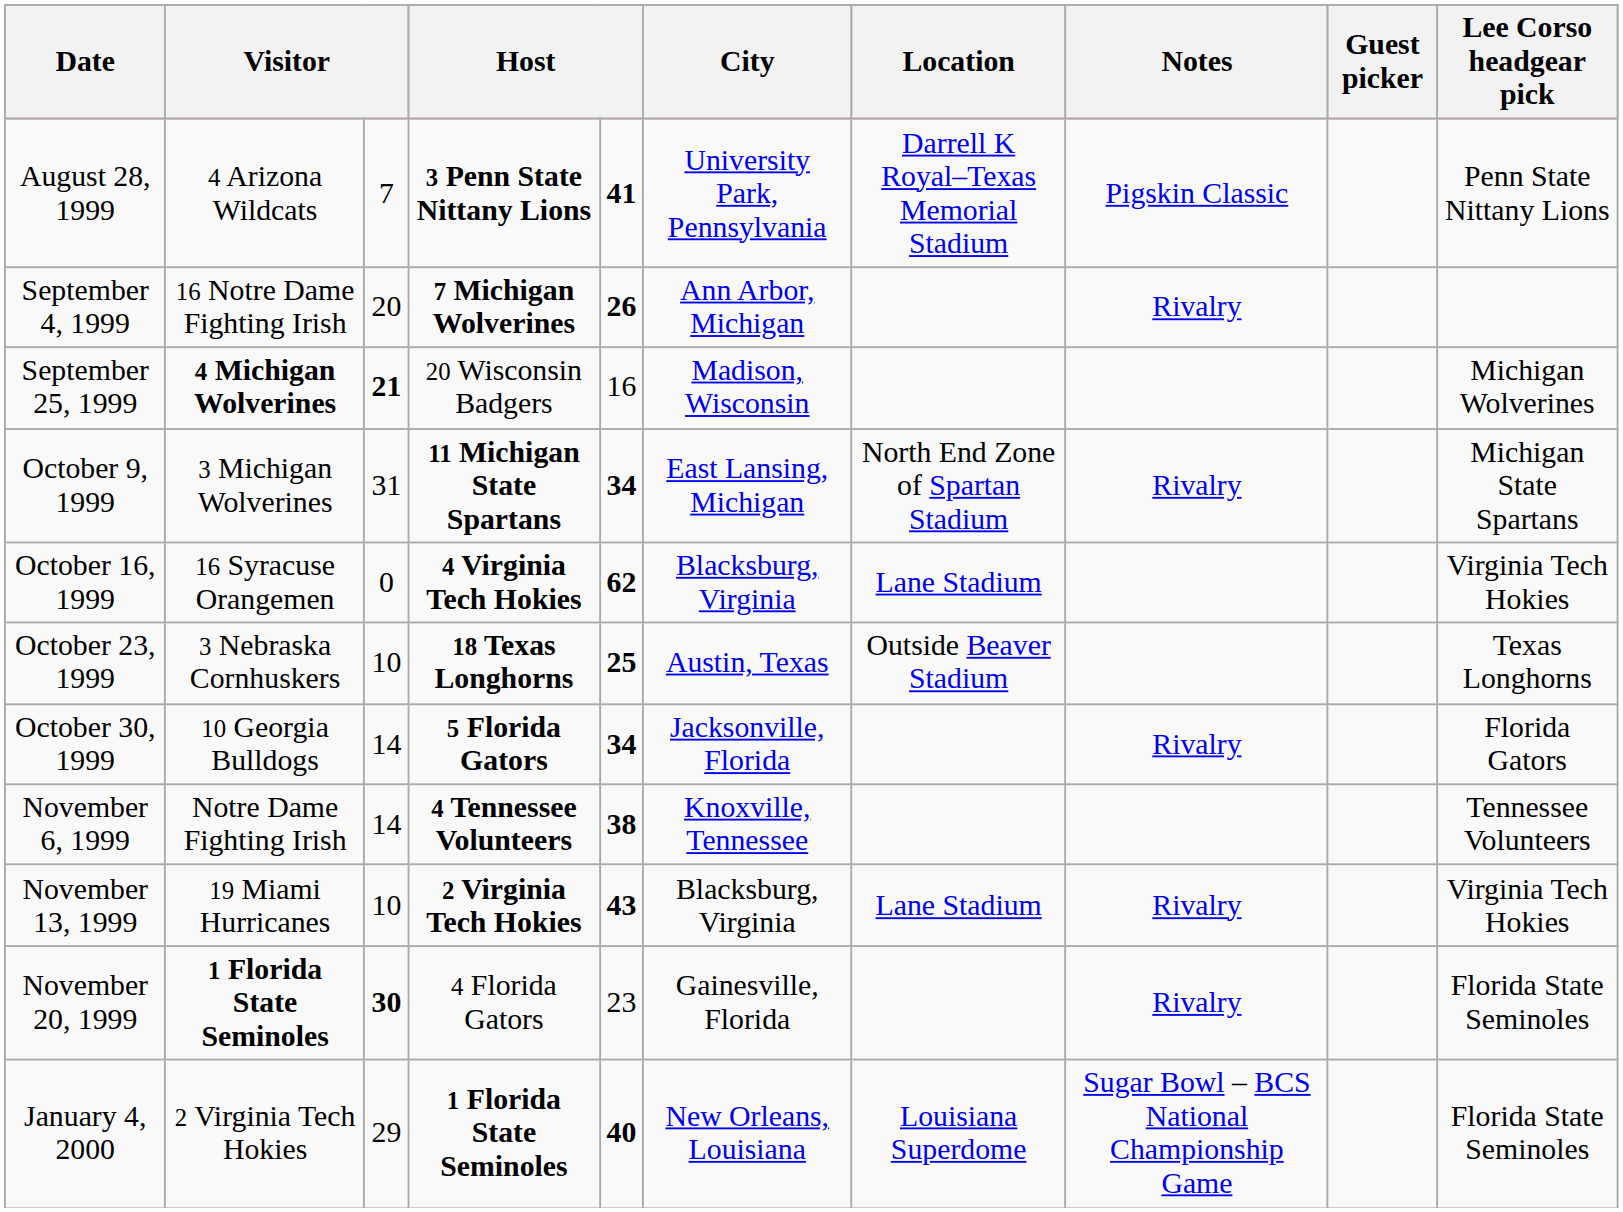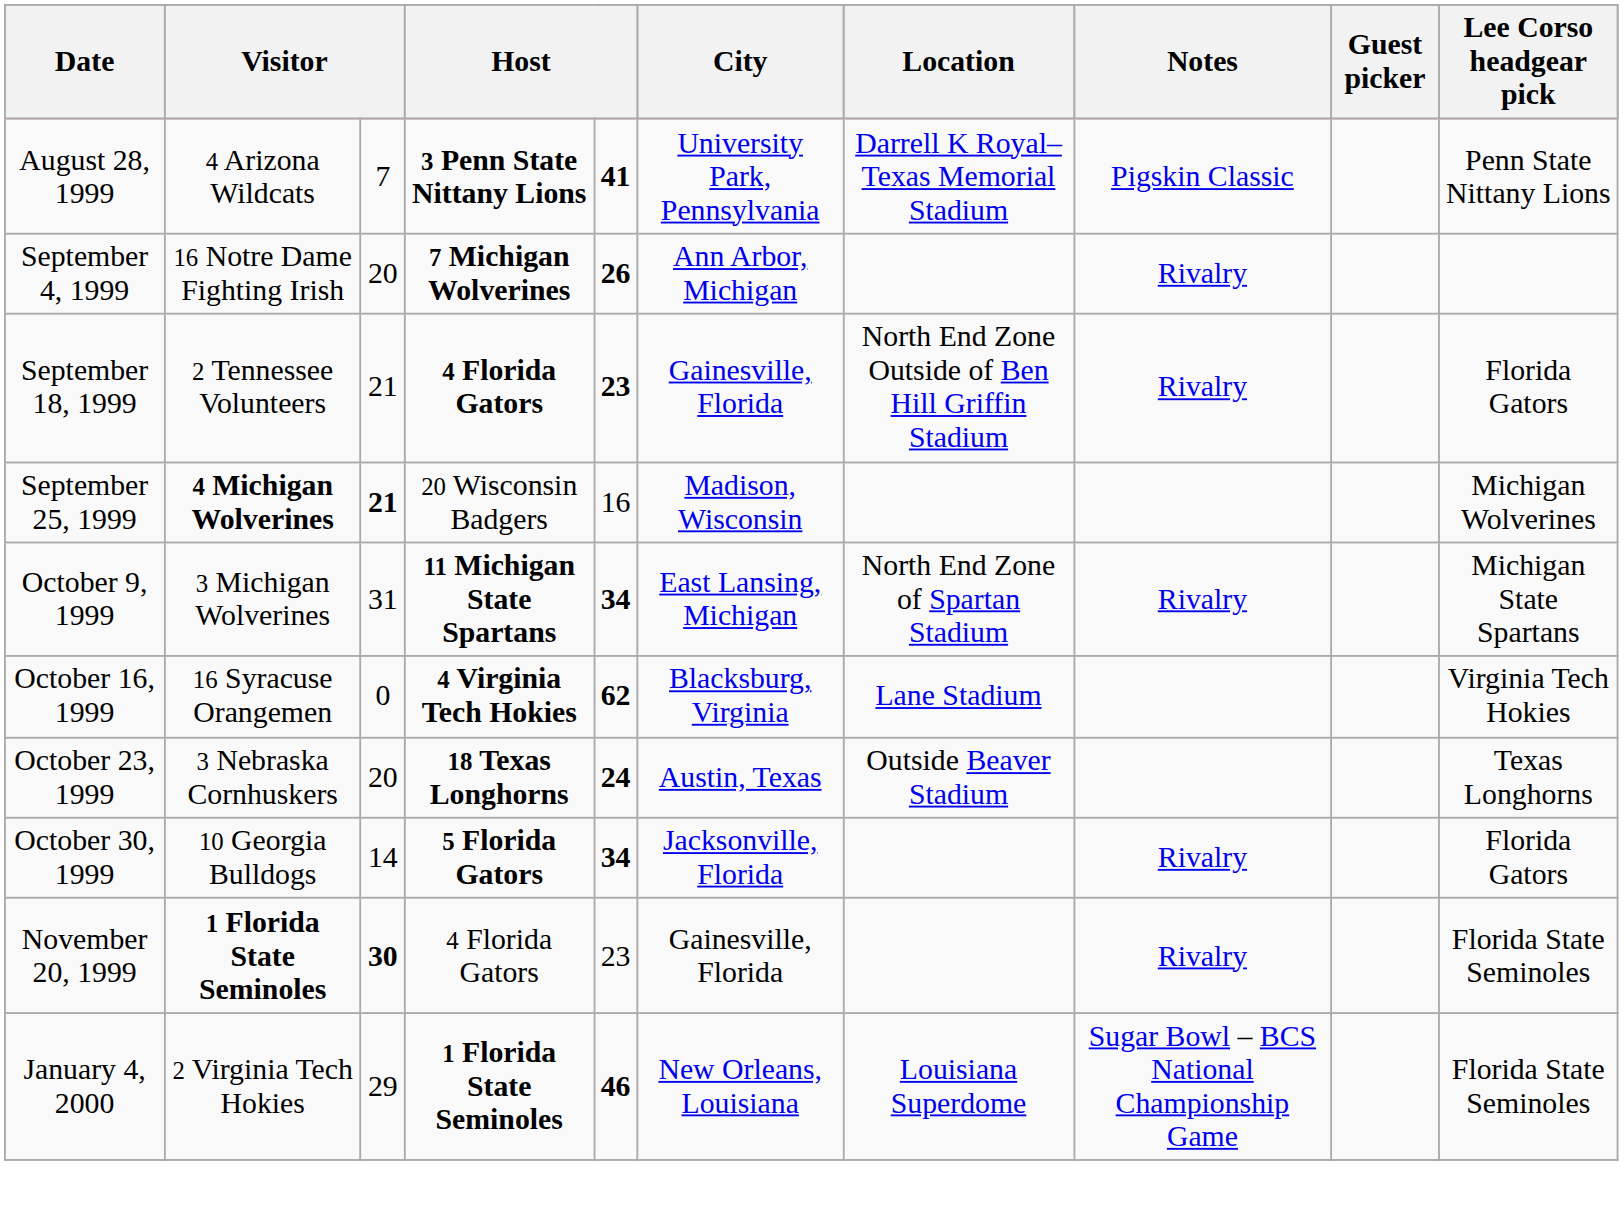+ row: (85, 387)
(386, 662) 10 -> (383, 776) 20
(621, 662) 25 -> (616, 776) 24
- row: (85, 824)
- row: (85, 904)
(621, 1133) 40 -> (616, 1085) 46
